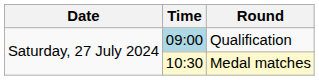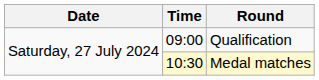(184, 39) lightblue background -> (184, 39) no background
